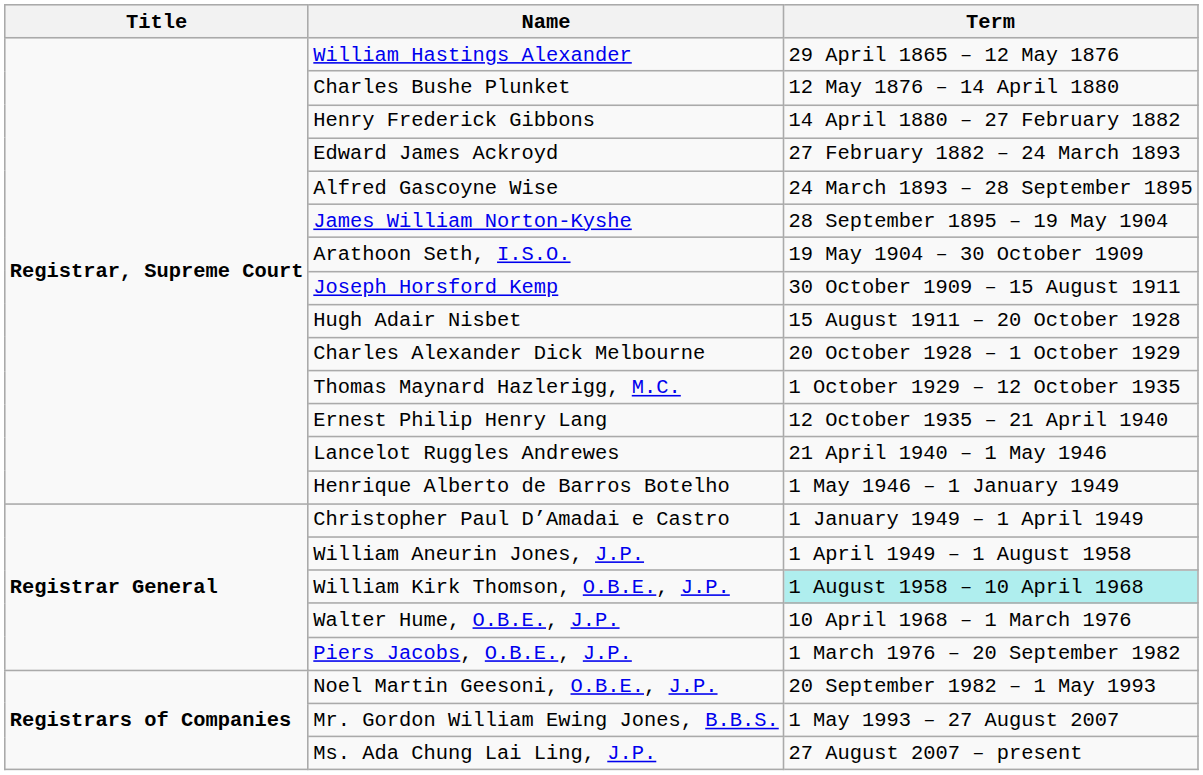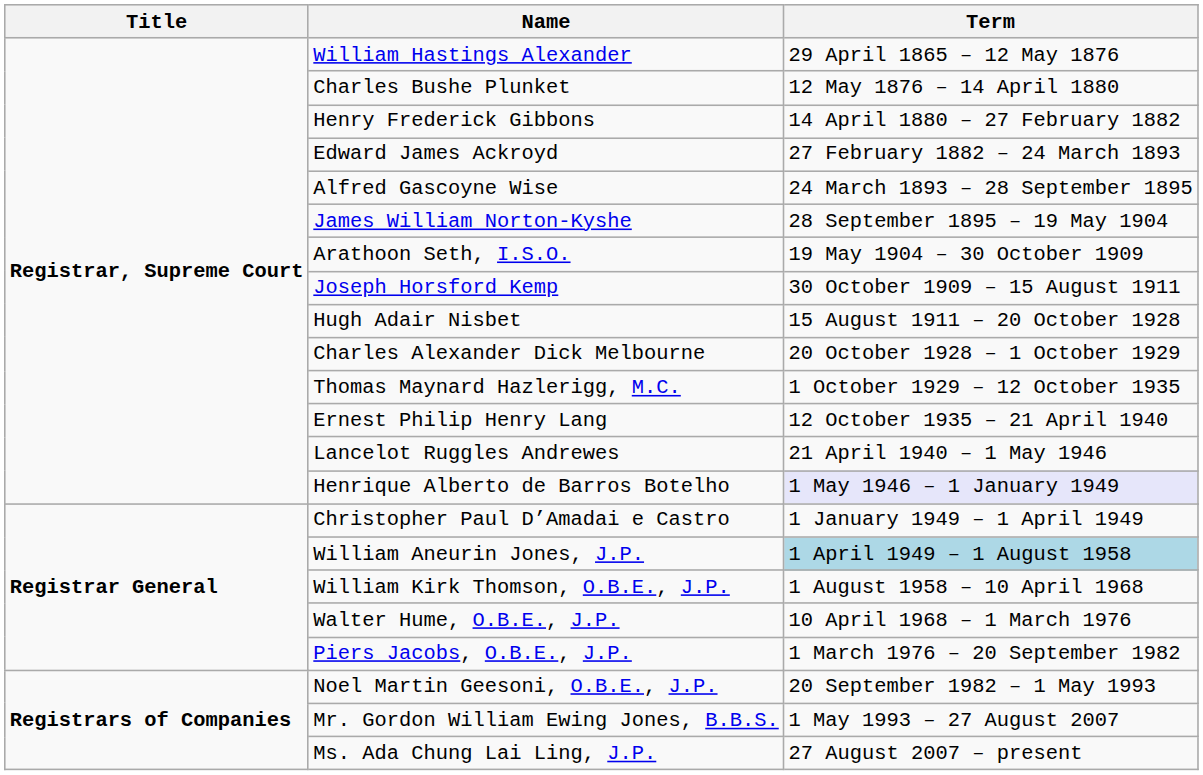(954, 487) no background -> (954, 487) lavender background
(960, 554) no background -> (960, 554) lightblue background
(966, 587) paleturquoise background -> (966, 587) no background
